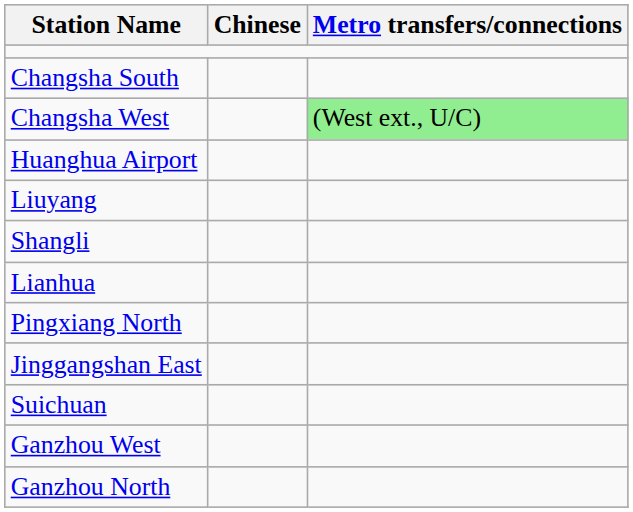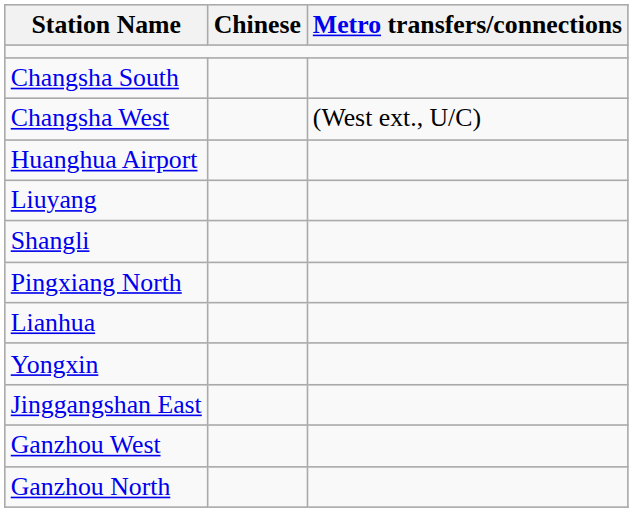(397, 118) lightgreen background -> (397, 118) no background
rows swapped: (96, 322) <-> (53, 281)
+ row: (55, 363)
- row: (59, 404)
